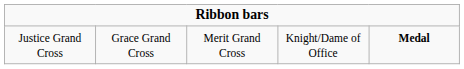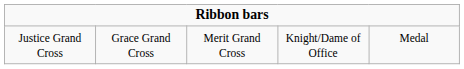(414, 37) bold -> (414, 38) normal
